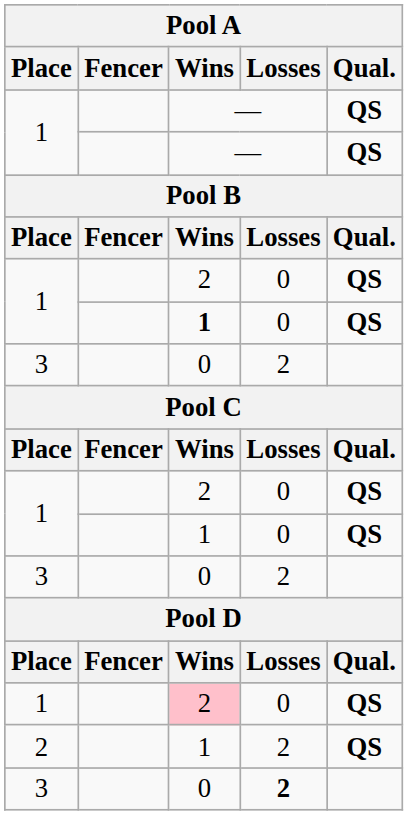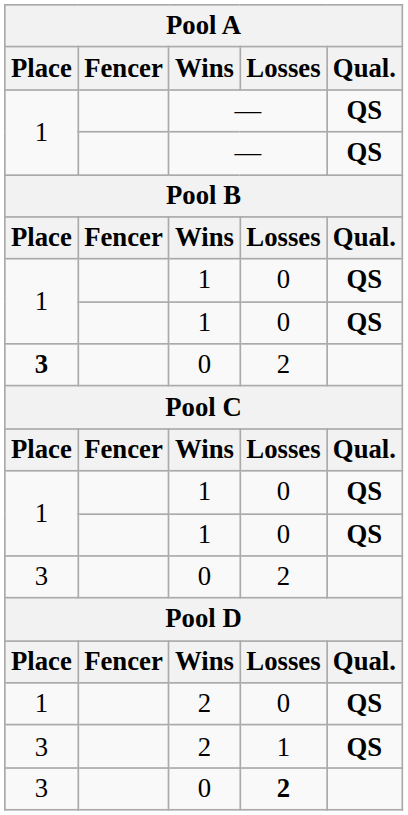(205, 279) 2 -> (205, 279) 1
(205, 322) bold -> (205, 322) normal
(41, 364) normal -> (41, 364) bold
(205, 491) 2 -> (205, 491) 1
(205, 703) pink background -> (205, 703) no background
(41, 746) 2 -> (41, 746) 3
(205, 746) 1 -> (205, 746) 2
(283, 746) 2 -> (283, 746) 1
